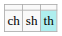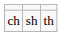(49, 20) paleturquoise background -> (49, 20) no background
